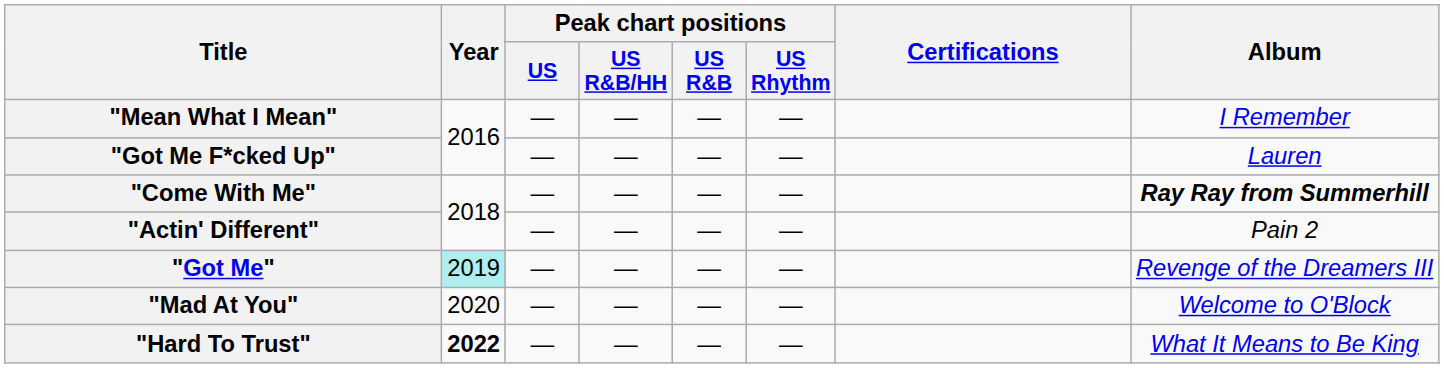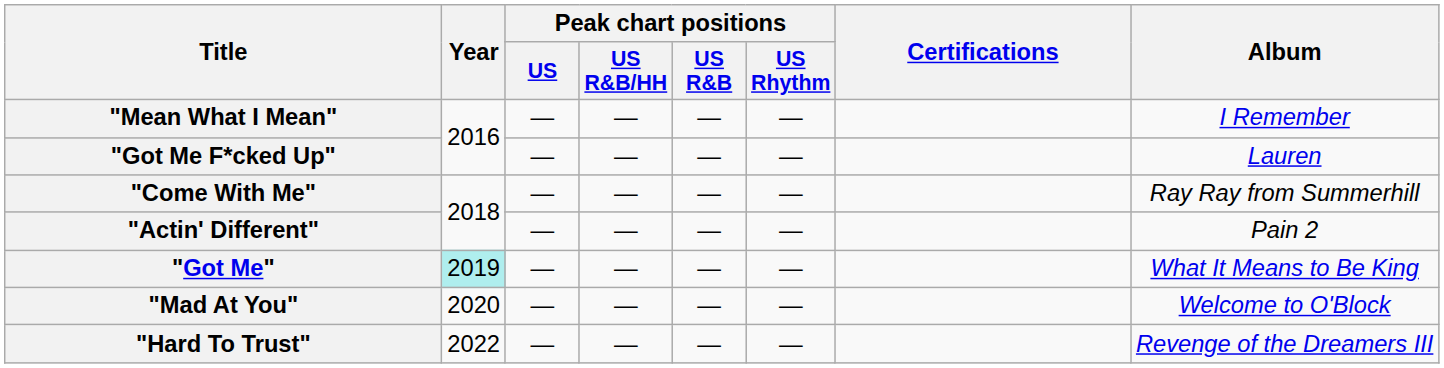(1285, 193) bold -> (1285, 193) normal
(1285, 268) Revenge of the Dreamers III -> (1285, 268) What It Means to Be King
(474, 343) bold -> (474, 343) normal
(1285, 343) What It Means to Be King -> (1285, 343) Revenge of the Dreamers III
